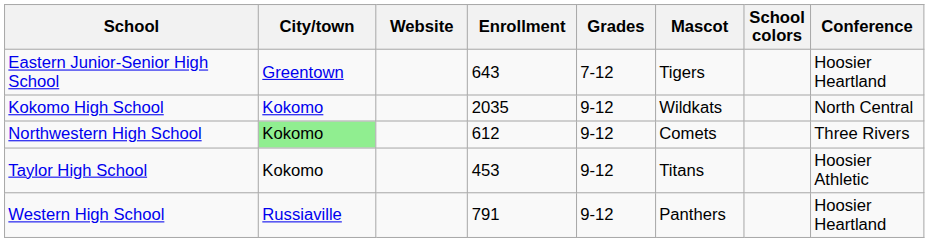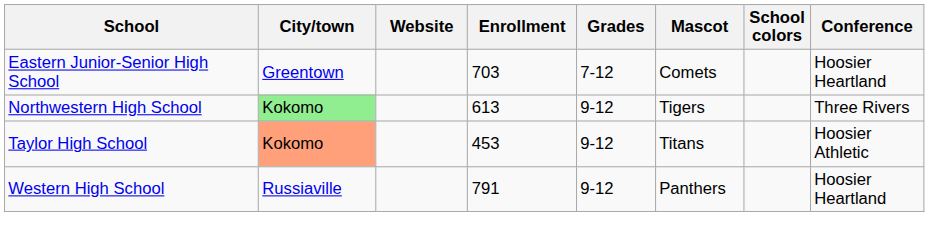(486, 72) 643 -> (486, 72) 703
(682, 72) Tigers -> (688, 72) Comets
- row: (86, 107)
(486, 134) 612 -> (486, 107) 613
(688, 134) Comets -> (682, 107) Tigers
(293, 170) no background -> (293, 143) lightsalmon background
